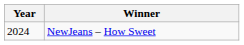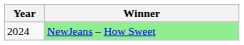(101, 31) no background -> (101, 31) lightgreen background
